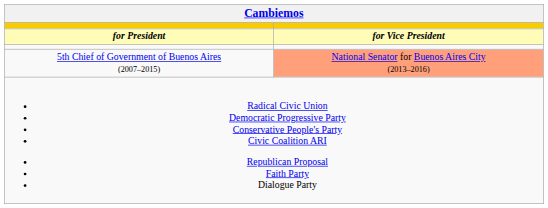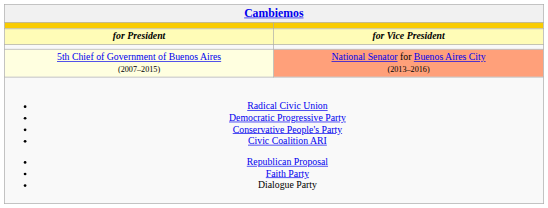(139, 63) no background -> (139, 63) lightyellow background
